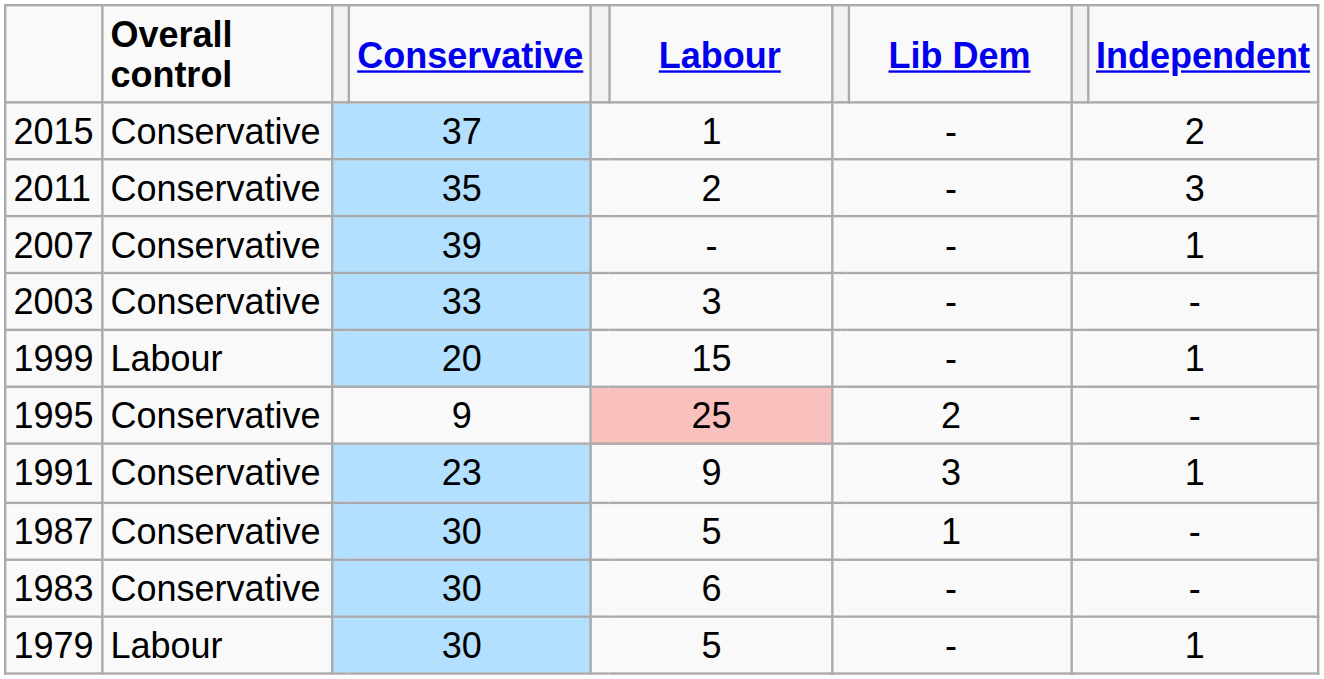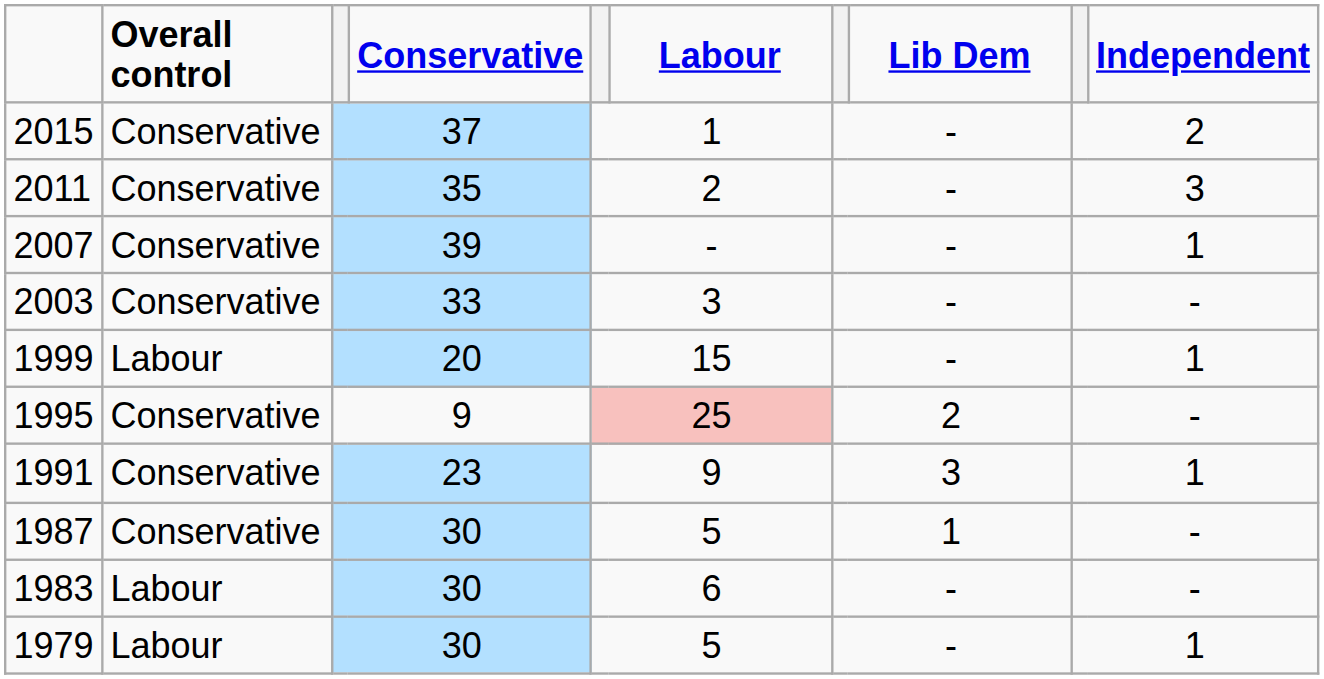(215, 587) Conservative -> (166, 587) Labour
